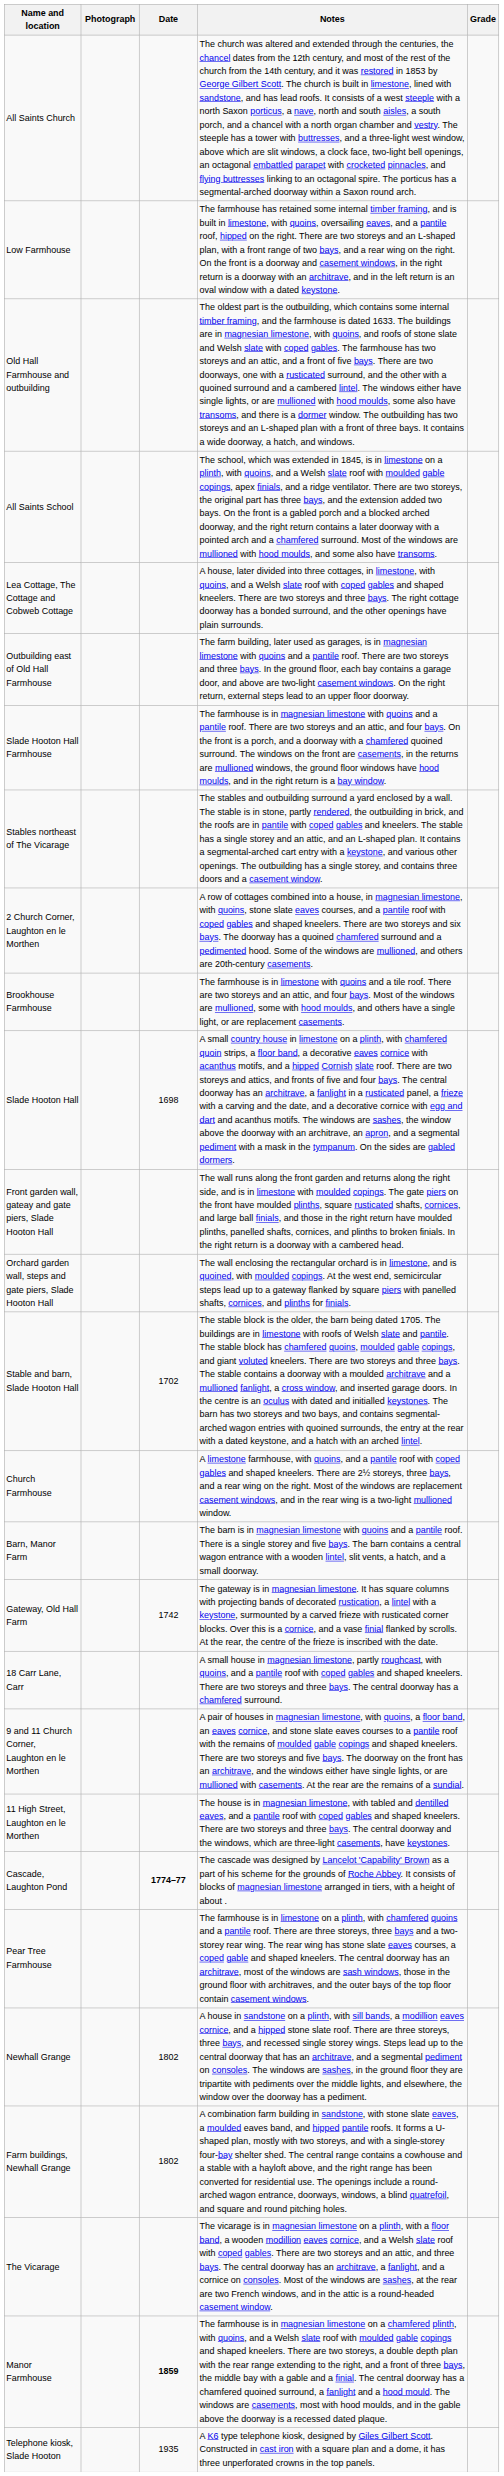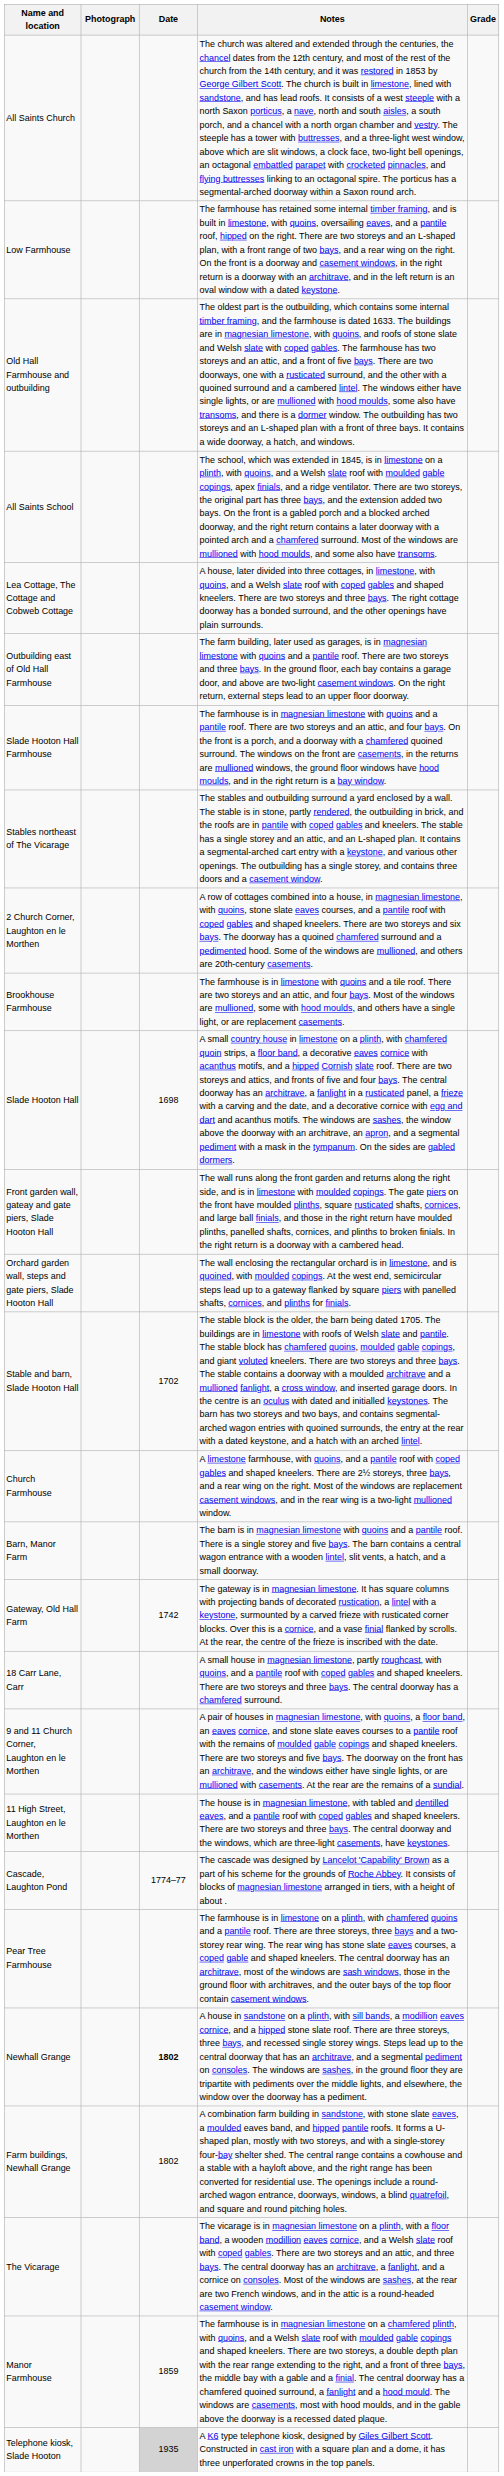(168, 1880) bold -> (168, 1880) normal
(168, 2057) normal -> (168, 2057) bold
(168, 2371) bold -> (168, 2371) normal
(168, 2449) no background -> (168, 2449) lightgrey background
